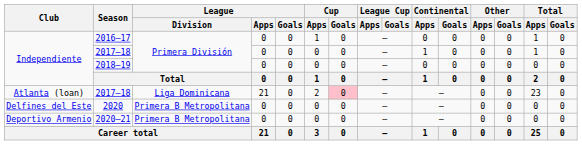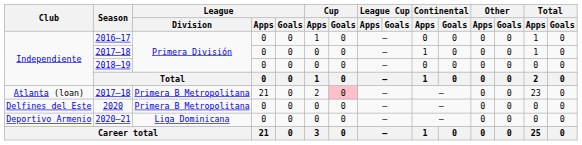(192, 92) Liga Dominicana -> (192, 92) Primera B Metropolitana
(192, 120) Primera B Metropolitana -> (192, 120) Liga Dominicana
